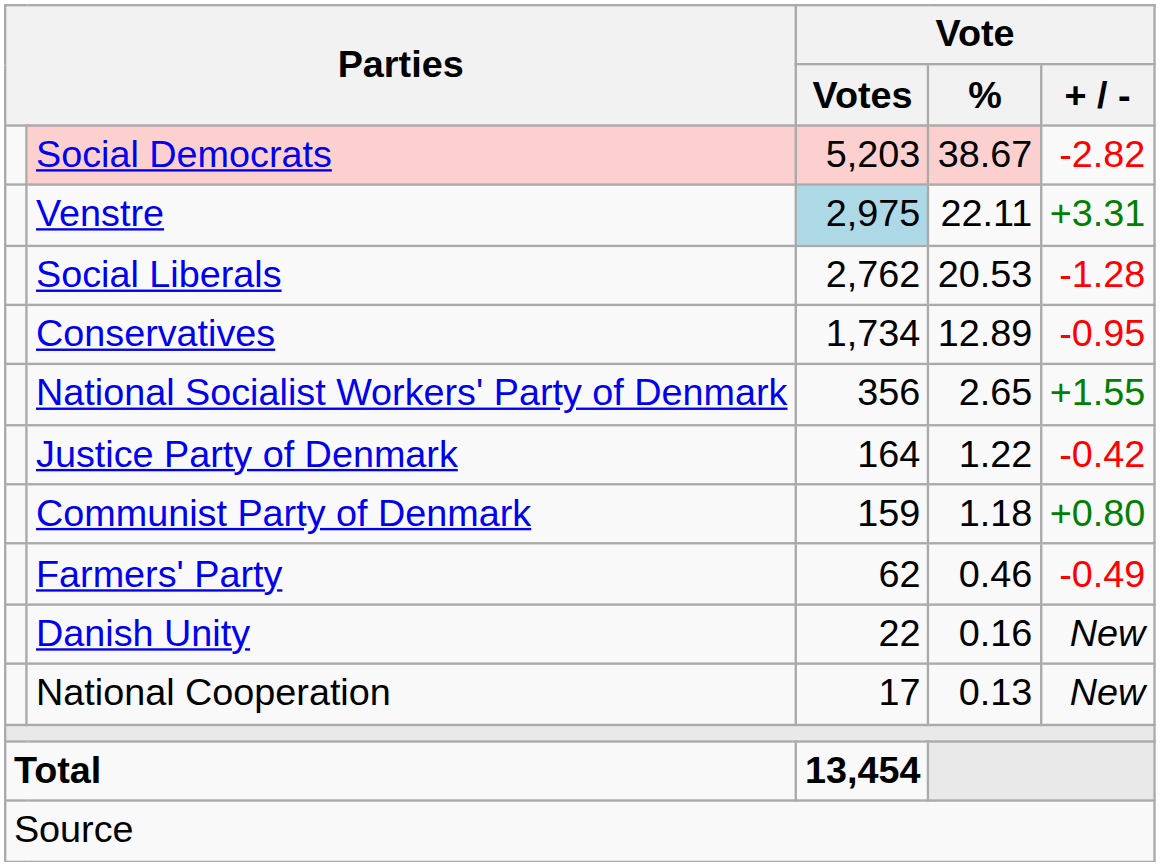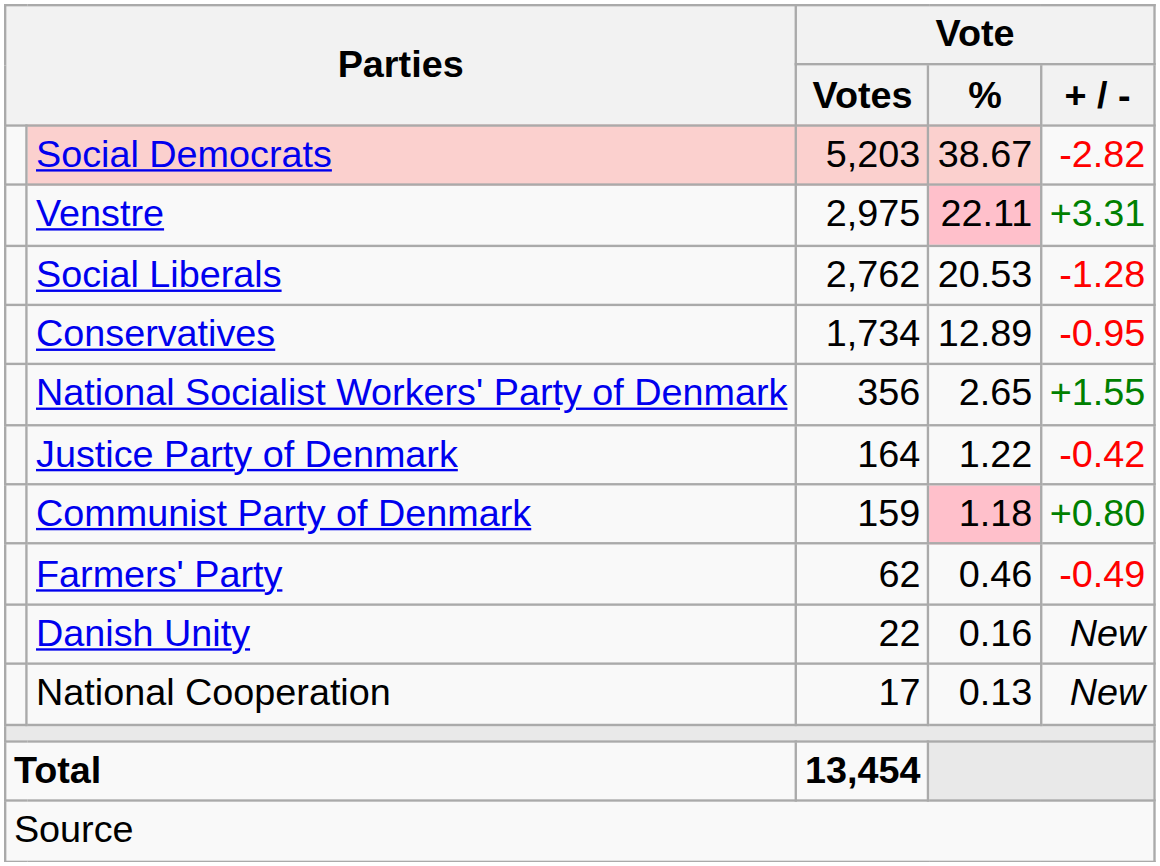(873, 214) lightblue background -> (873, 214) no background
(986, 214) no background -> (986, 214) pink background
(996, 513) no background -> (996, 513) pink background
